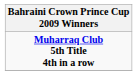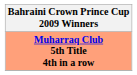(69, 51) no background -> (69, 51) lightsalmon background
